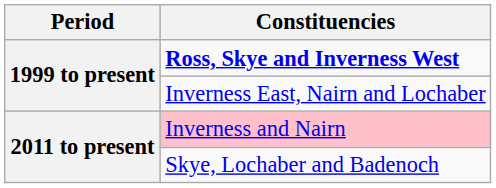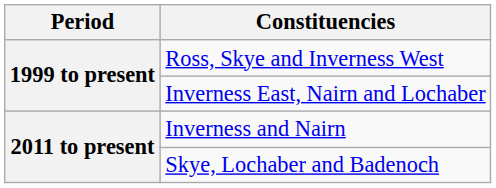(312, 57) bold -> (305, 57) normal
(256, 128) pink background -> (256, 128) no background
